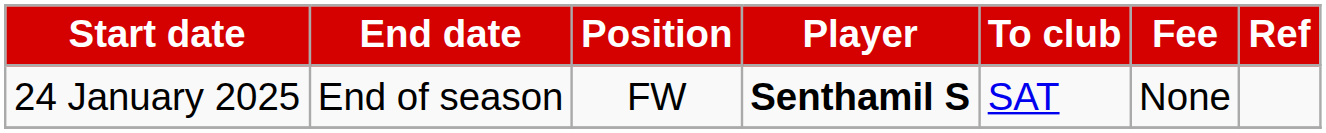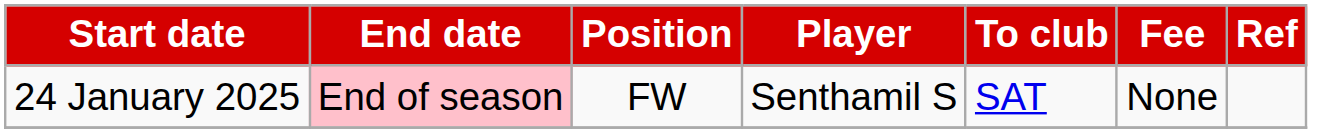(441, 95) no background -> (441, 95) pink background
(860, 95) bold -> (854, 95) normal
